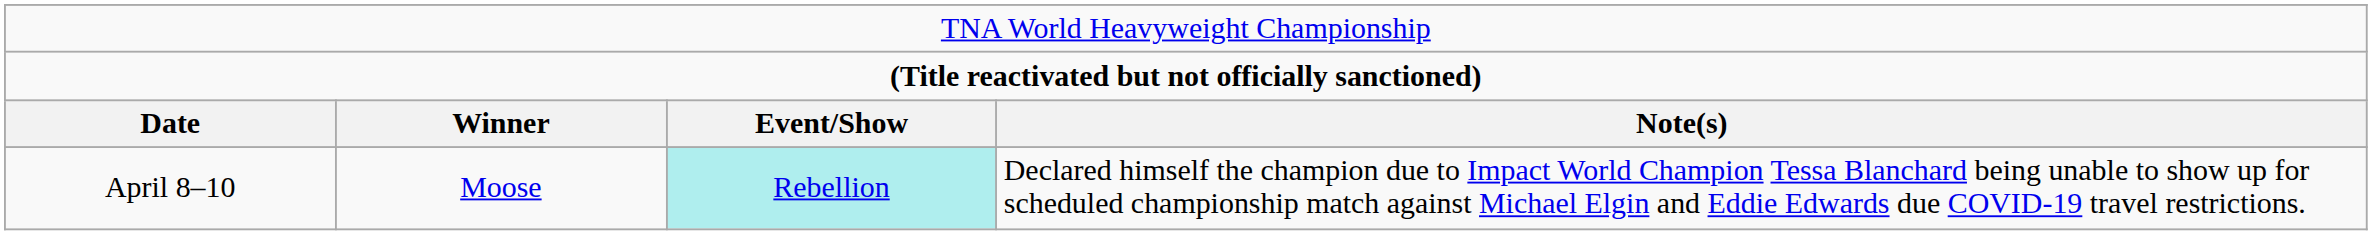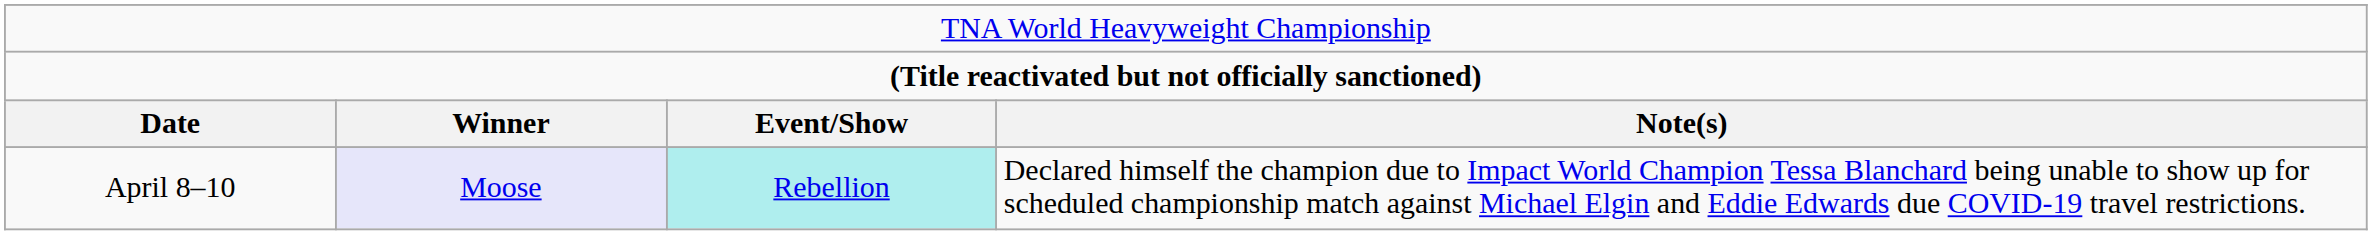(501, 187) no background -> (501, 187) lavender background
